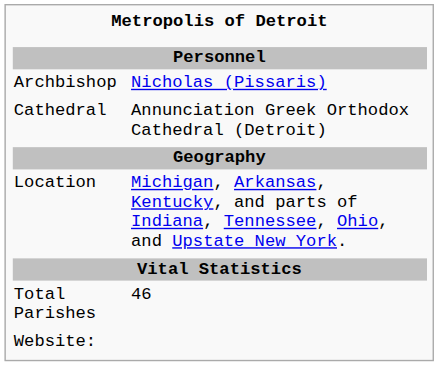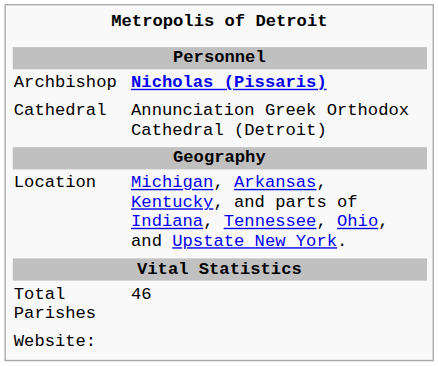(229, 84) normal -> (229, 84) bold
